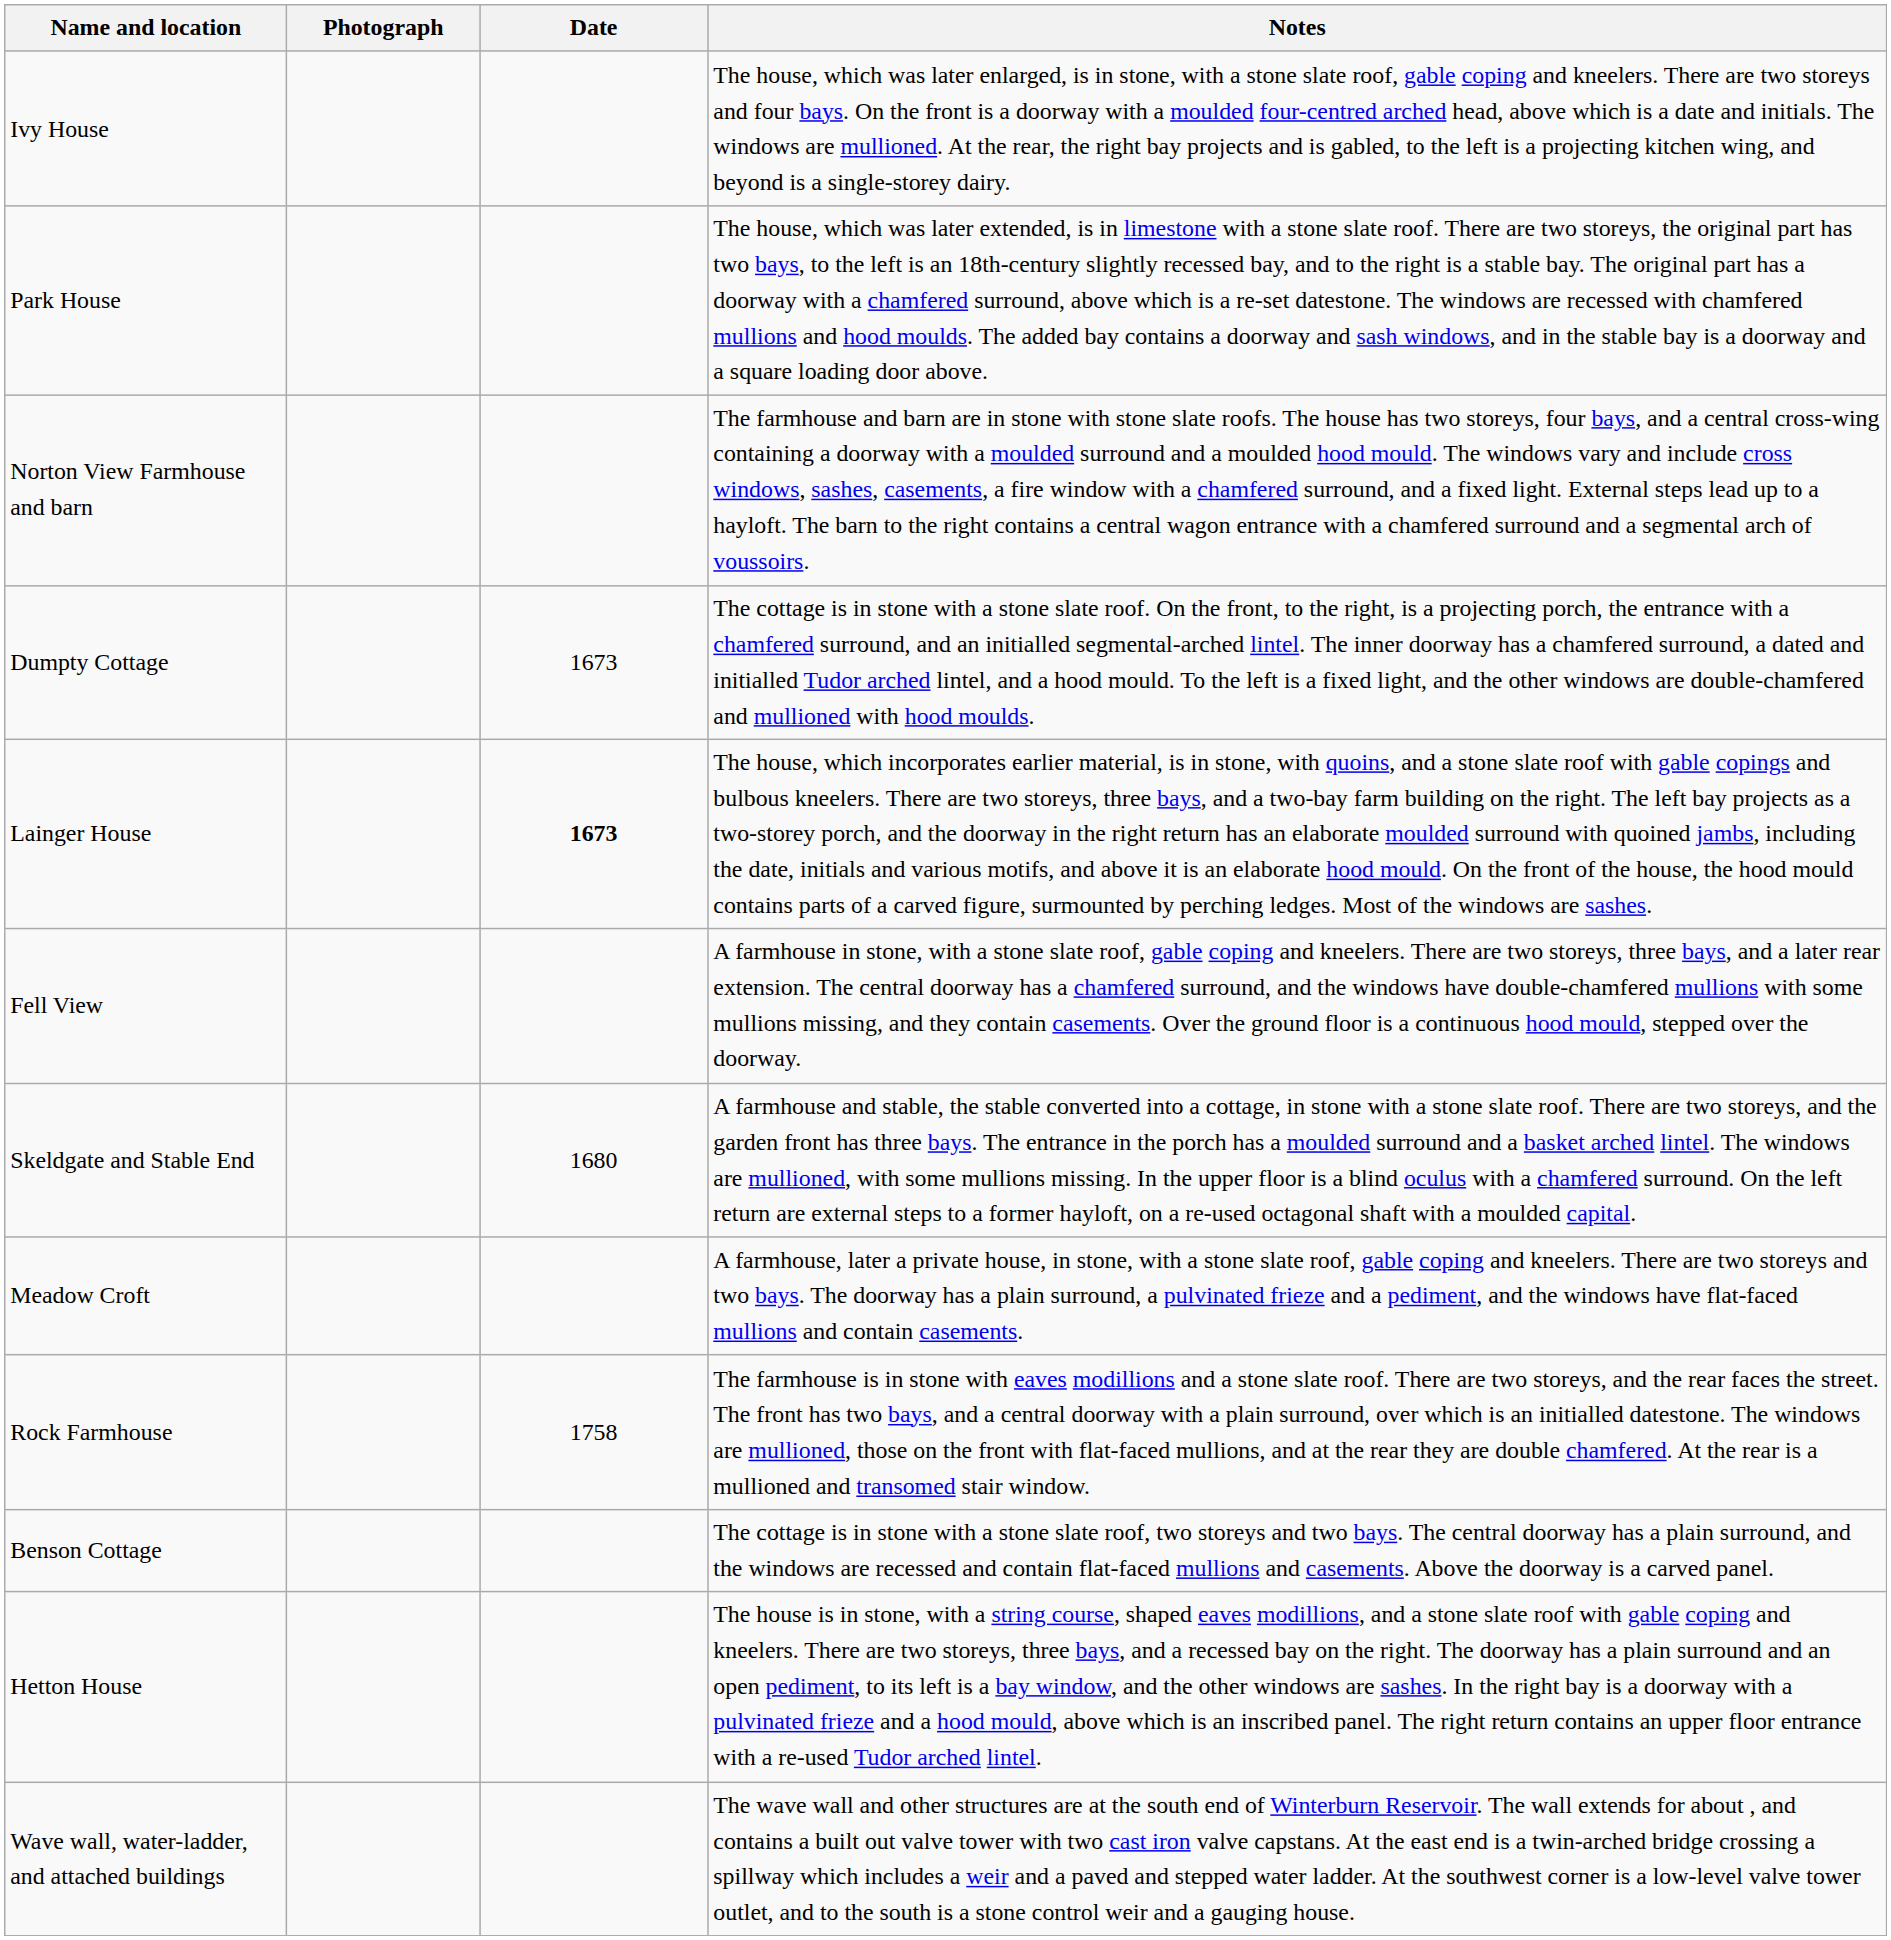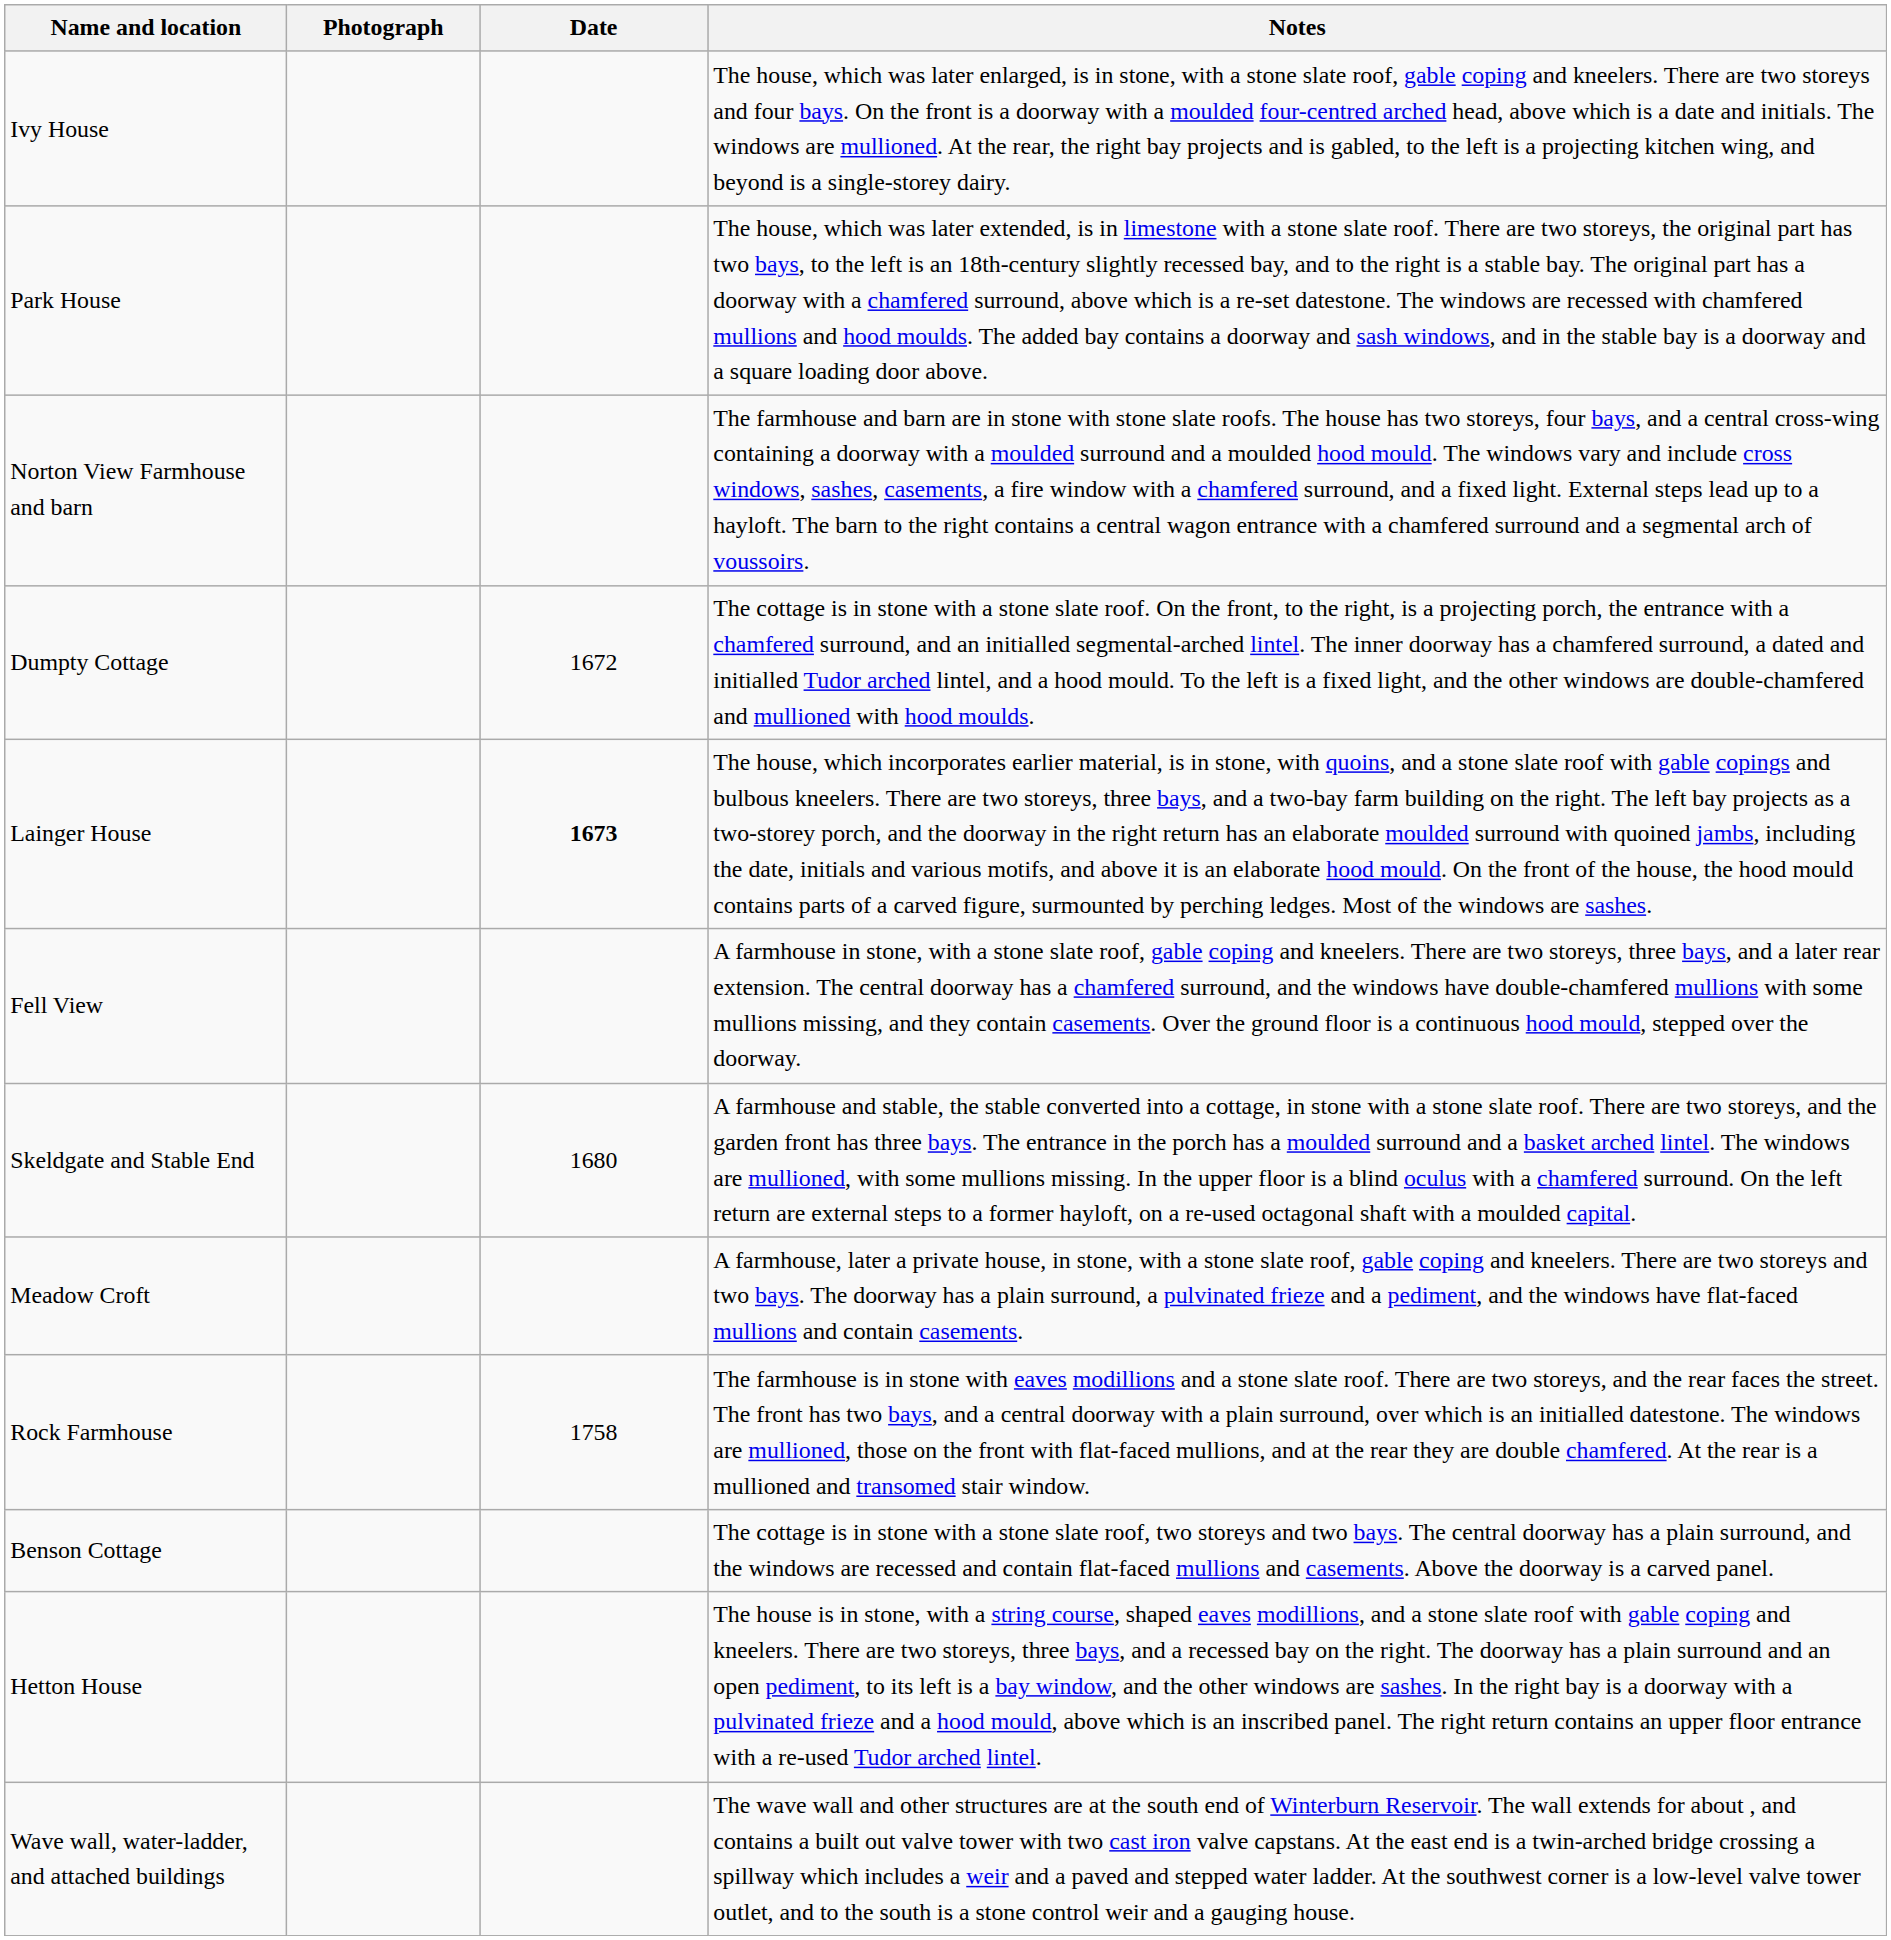(594, 661) 1673 -> (594, 661) 1672
